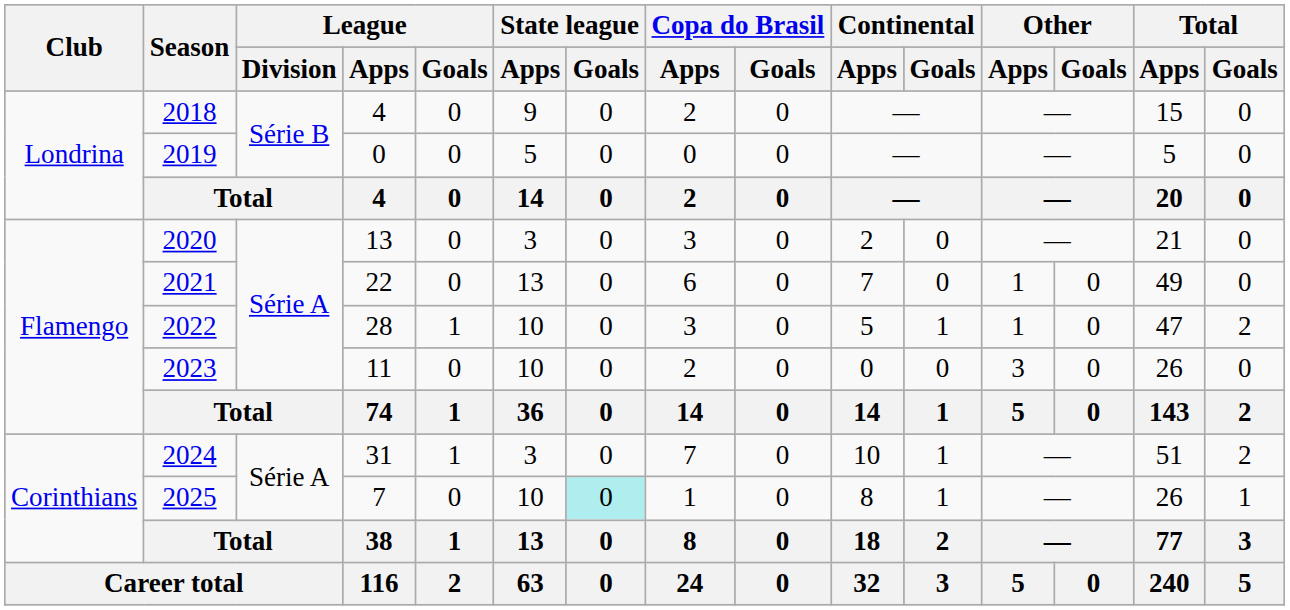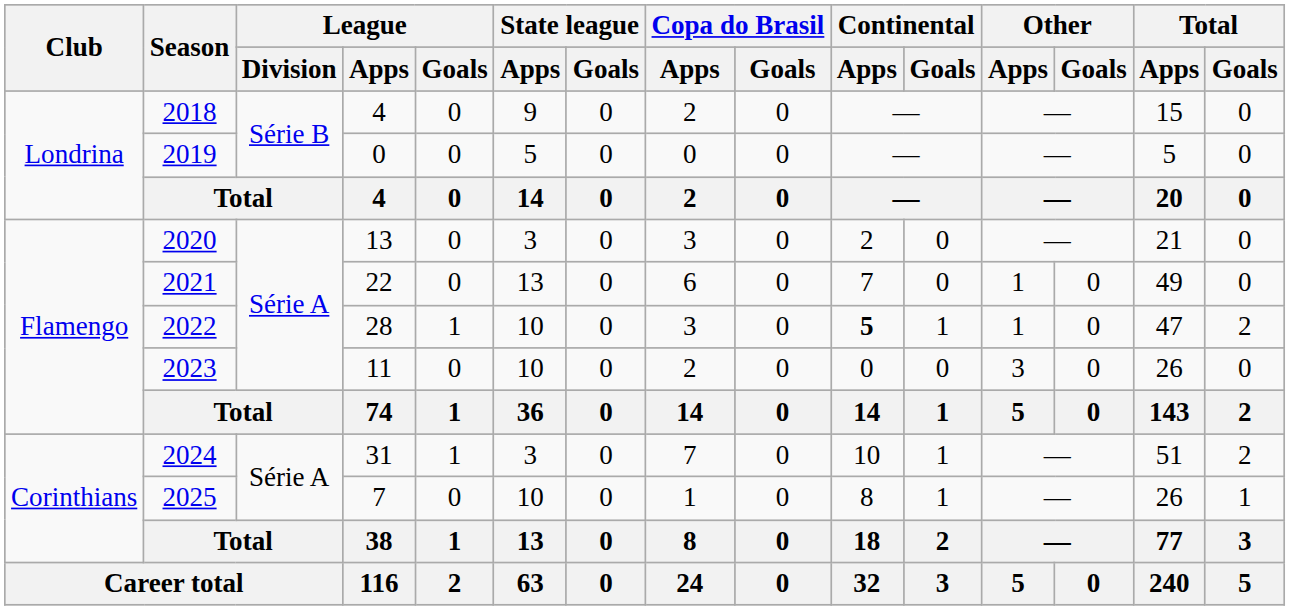(867, 326) normal -> (867, 326) bold
(606, 497) paleturquoise background -> (606, 497) no background
